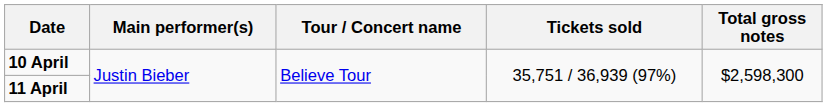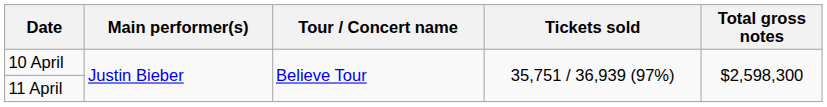(38, 63) bold -> (36, 63) normal
(38, 89) bold -> (35, 89) normal
